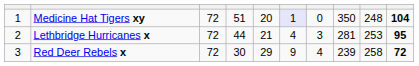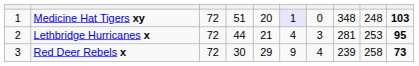(347, 18) 350 -> (347, 18) 348
(400, 18) 104 -> (400, 18) 103
(400, 52) 72 -> (400, 52) 73
